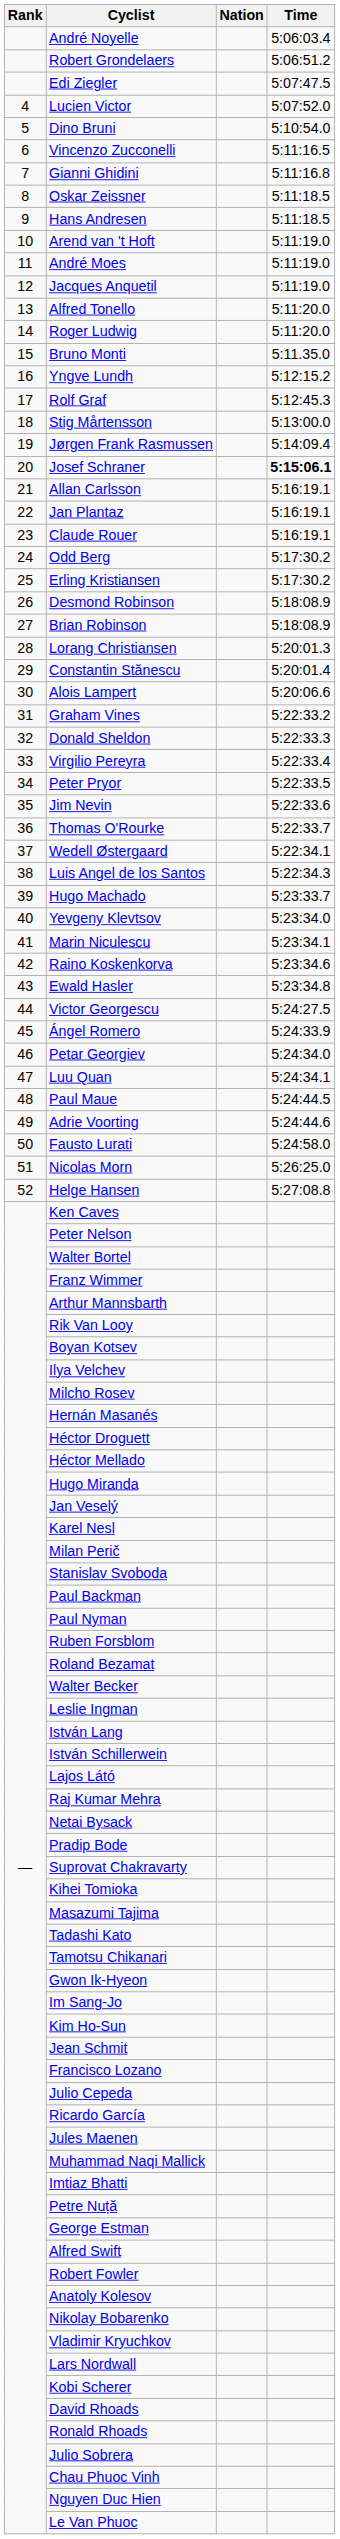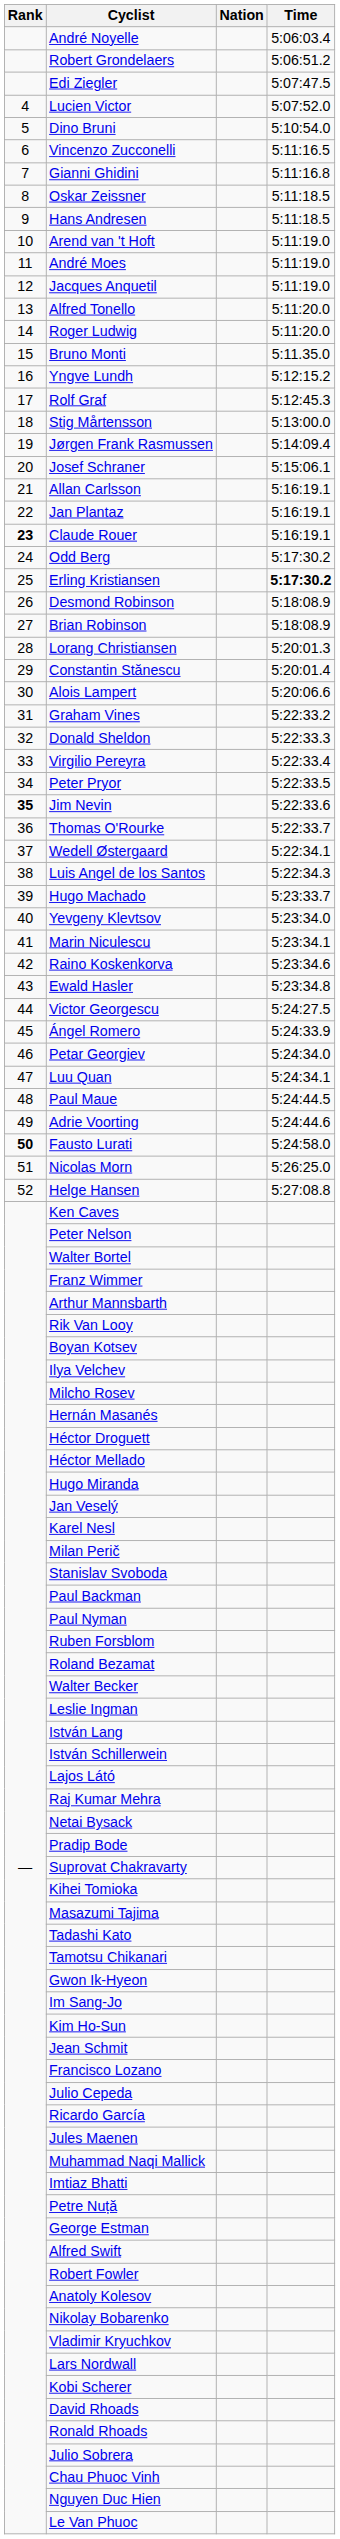(301, 467) bold -> (301, 467) normal
(25, 535) normal -> (25, 535) bold
(301, 580) normal -> (301, 580) bold
(25, 806) normal -> (25, 806) bold
(25, 1144) normal -> (25, 1144) bold
